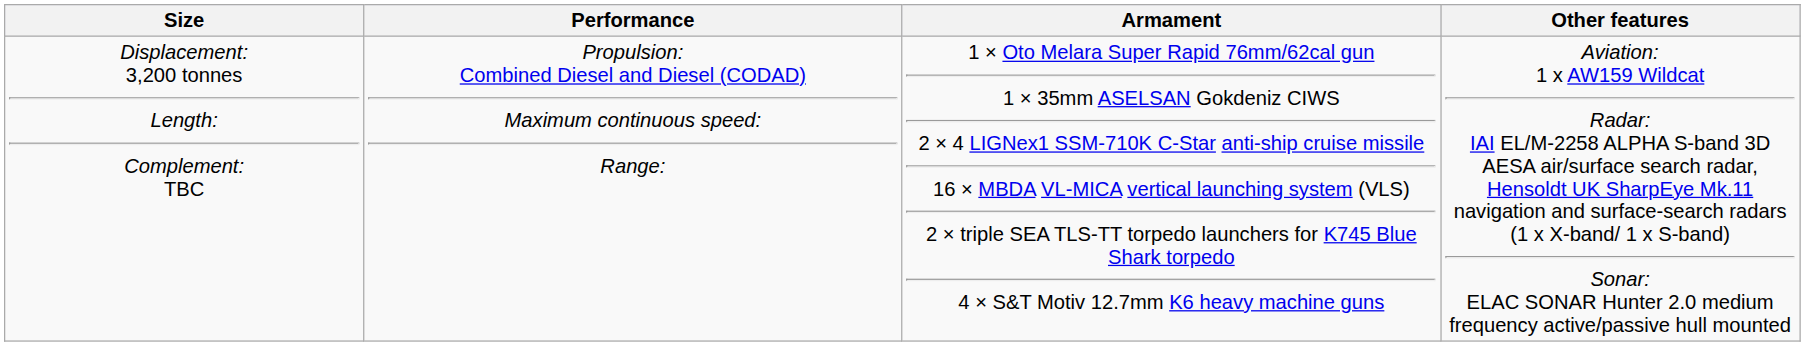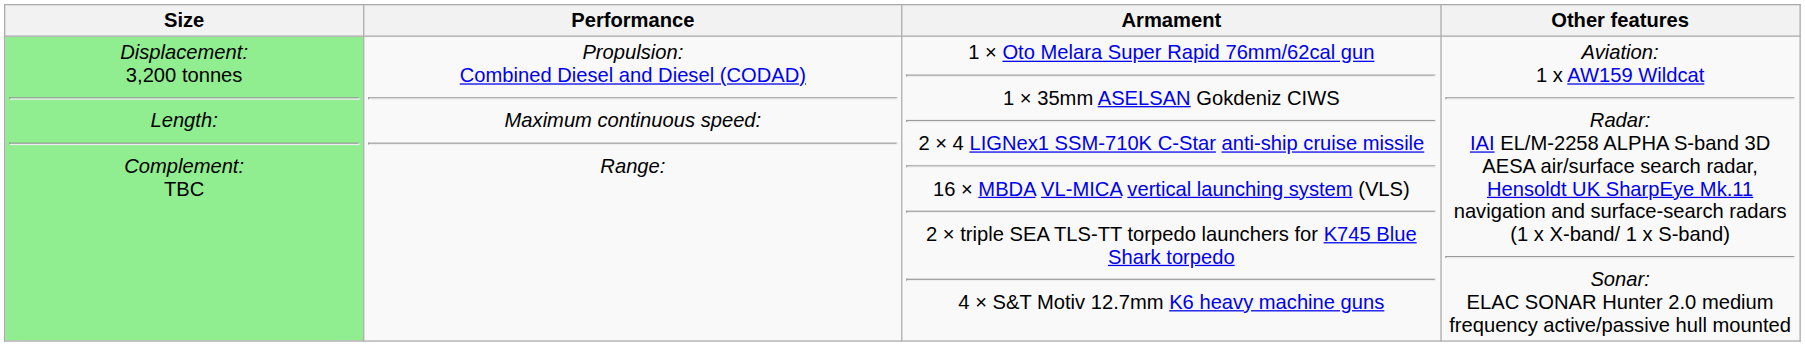(184, 120) no background -> (184, 120) lightgreen background
